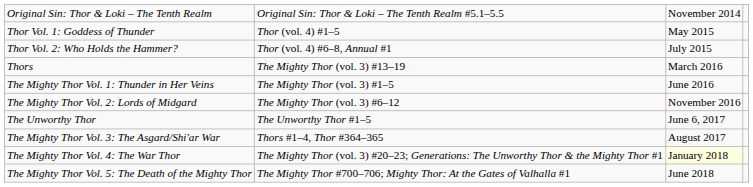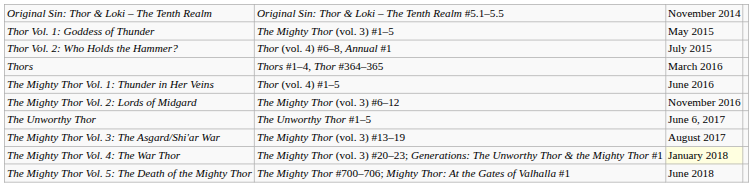(298, 31) Thor (vol. 4) #1–5 -> (325, 31) The Mighty Thor (vol. 3) #1–5
(331, 66) The Mighty Thor (vol. 3) #13–19 -> (320, 66) Thors #1–4, Thor #364–365
(325, 84) The Mighty Thor (vol. 3) #1–5 -> (298, 84) Thor (vol. 4) #1–5
(320, 137) Thors #1–4, Thor #364–365 -> (331, 137) The Mighty Thor (vol. 3) #13–19
